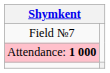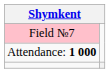(52, 33) no background -> (52, 33) pink background
(52, 52) pink background -> (52, 52) no background
